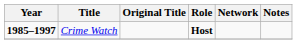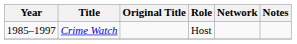(31, 30) bold -> (31, 30) normal
(202, 30) bold -> (201, 30) normal
